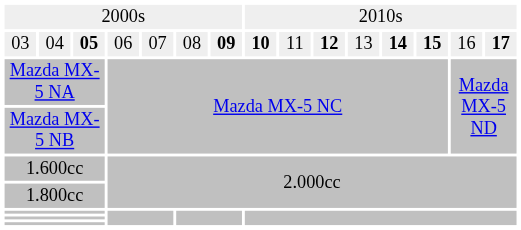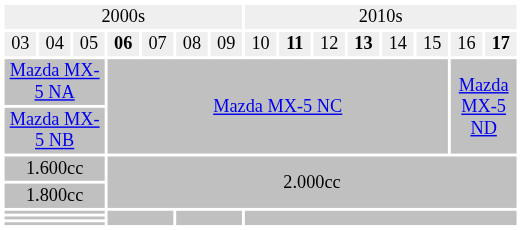(89, 43) bold -> (89, 43) normal
(123, 43) normal -> (123, 43) bold
(226, 43) bold -> (226, 43) normal
(261, 43) bold -> (261, 43) normal
(295, 43) normal -> (295, 43) bold
(329, 43) bold -> (329, 43) normal
(364, 43) normal -> (364, 43) bold
(398, 43) bold -> (398, 43) normal
(432, 43) bold -> (432, 43) normal
